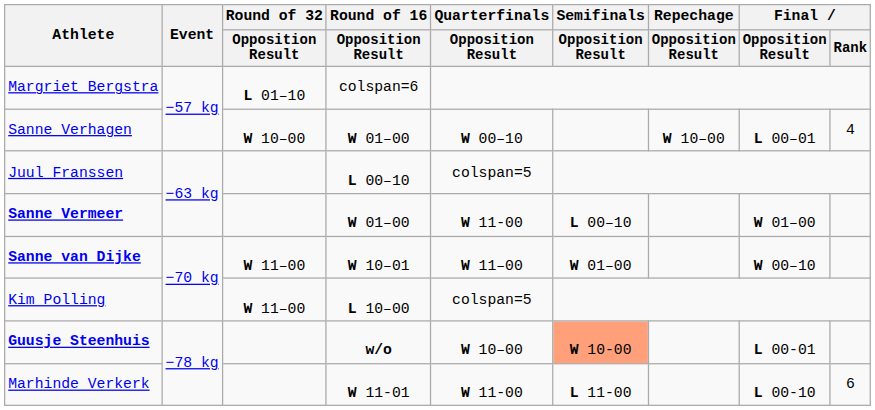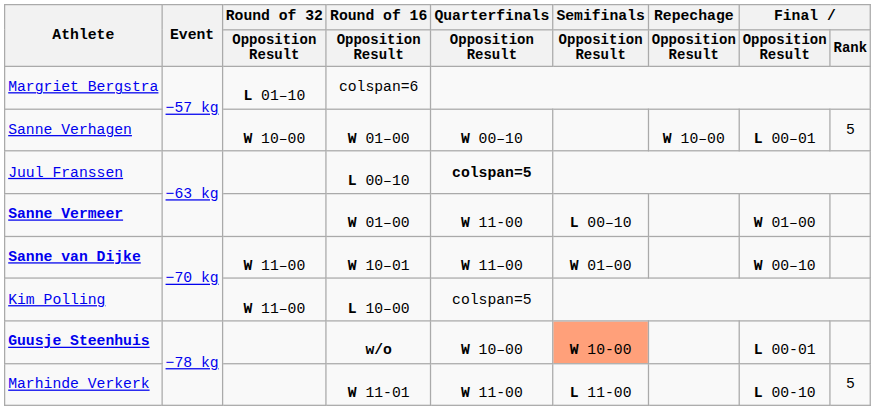(850, 130) 4 -> (850, 130) 5
(492, 172) normal -> (492, 172) bold
(850, 384) 6 -> (850, 384) 5
